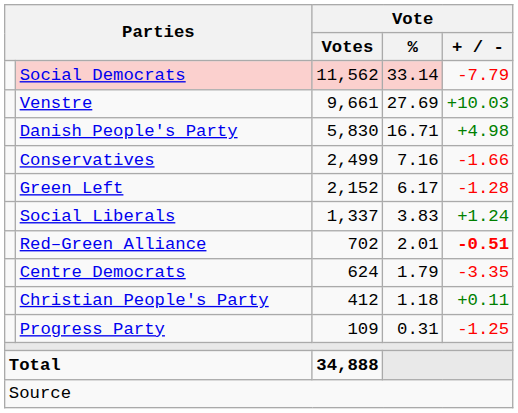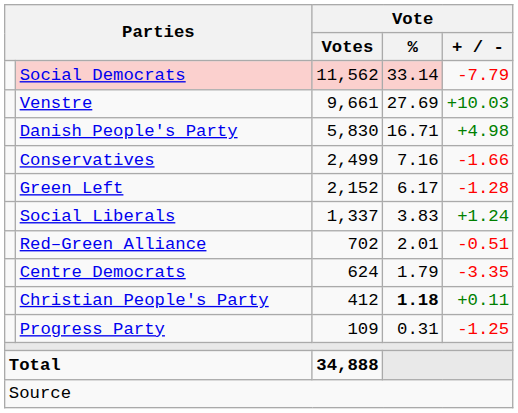(483, 244) bold -> (483, 244) normal
(418, 301) normal -> (418, 301) bold
